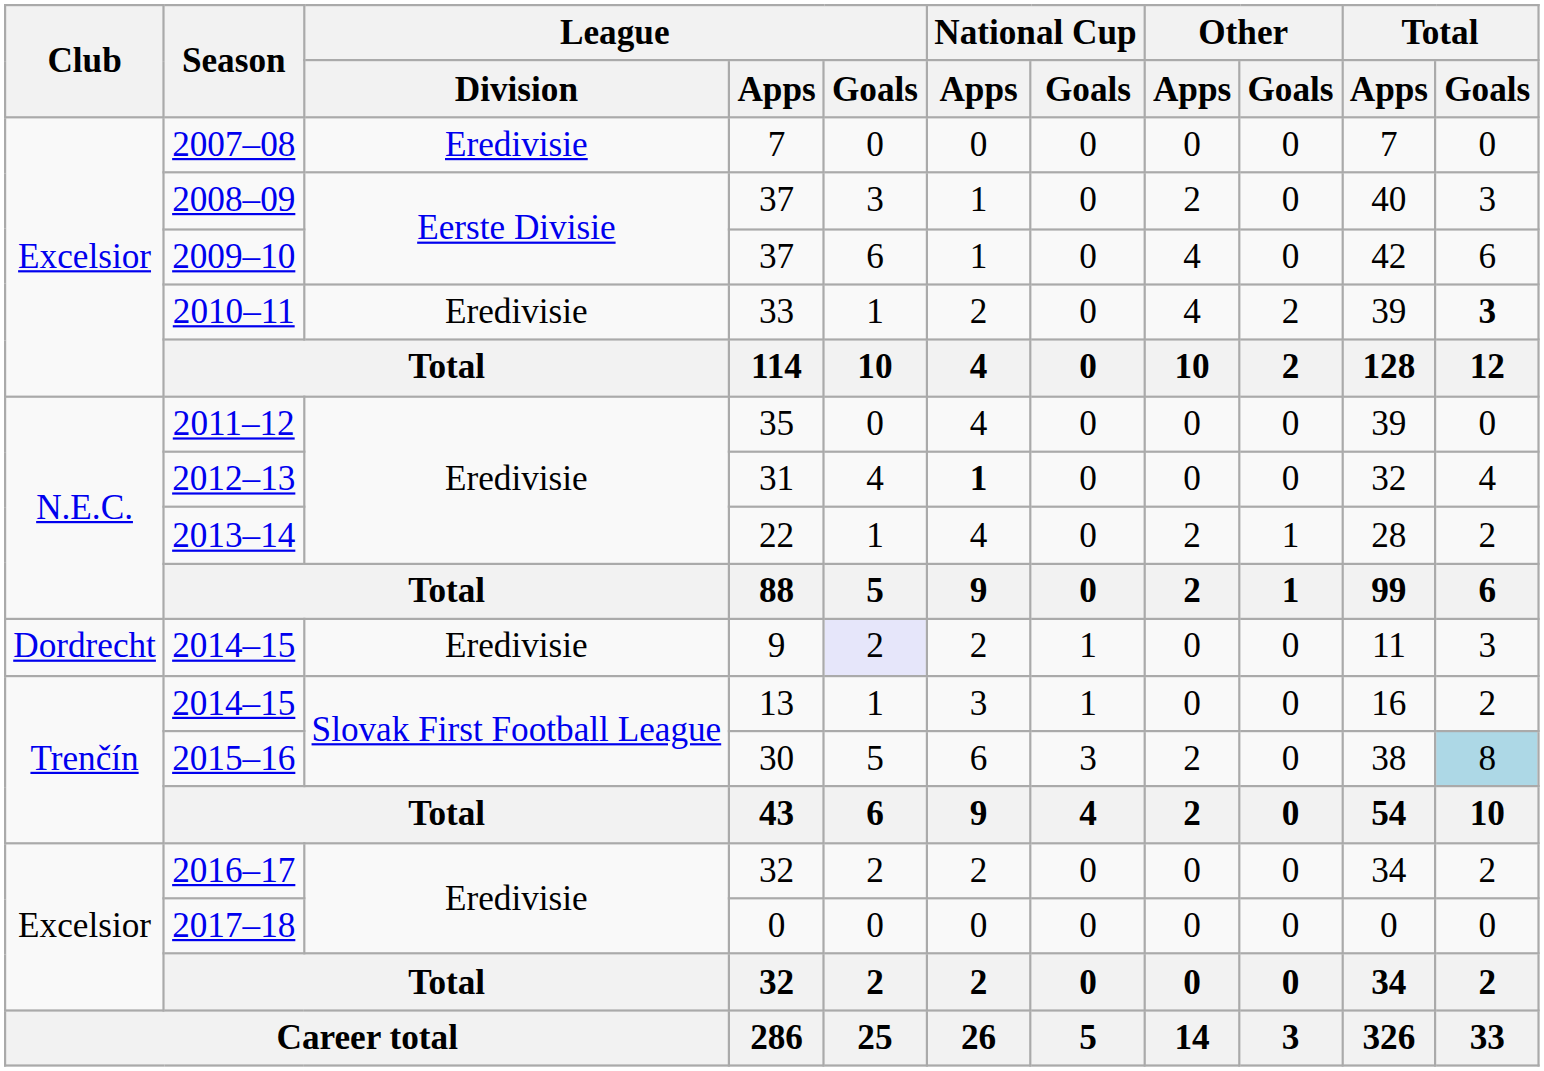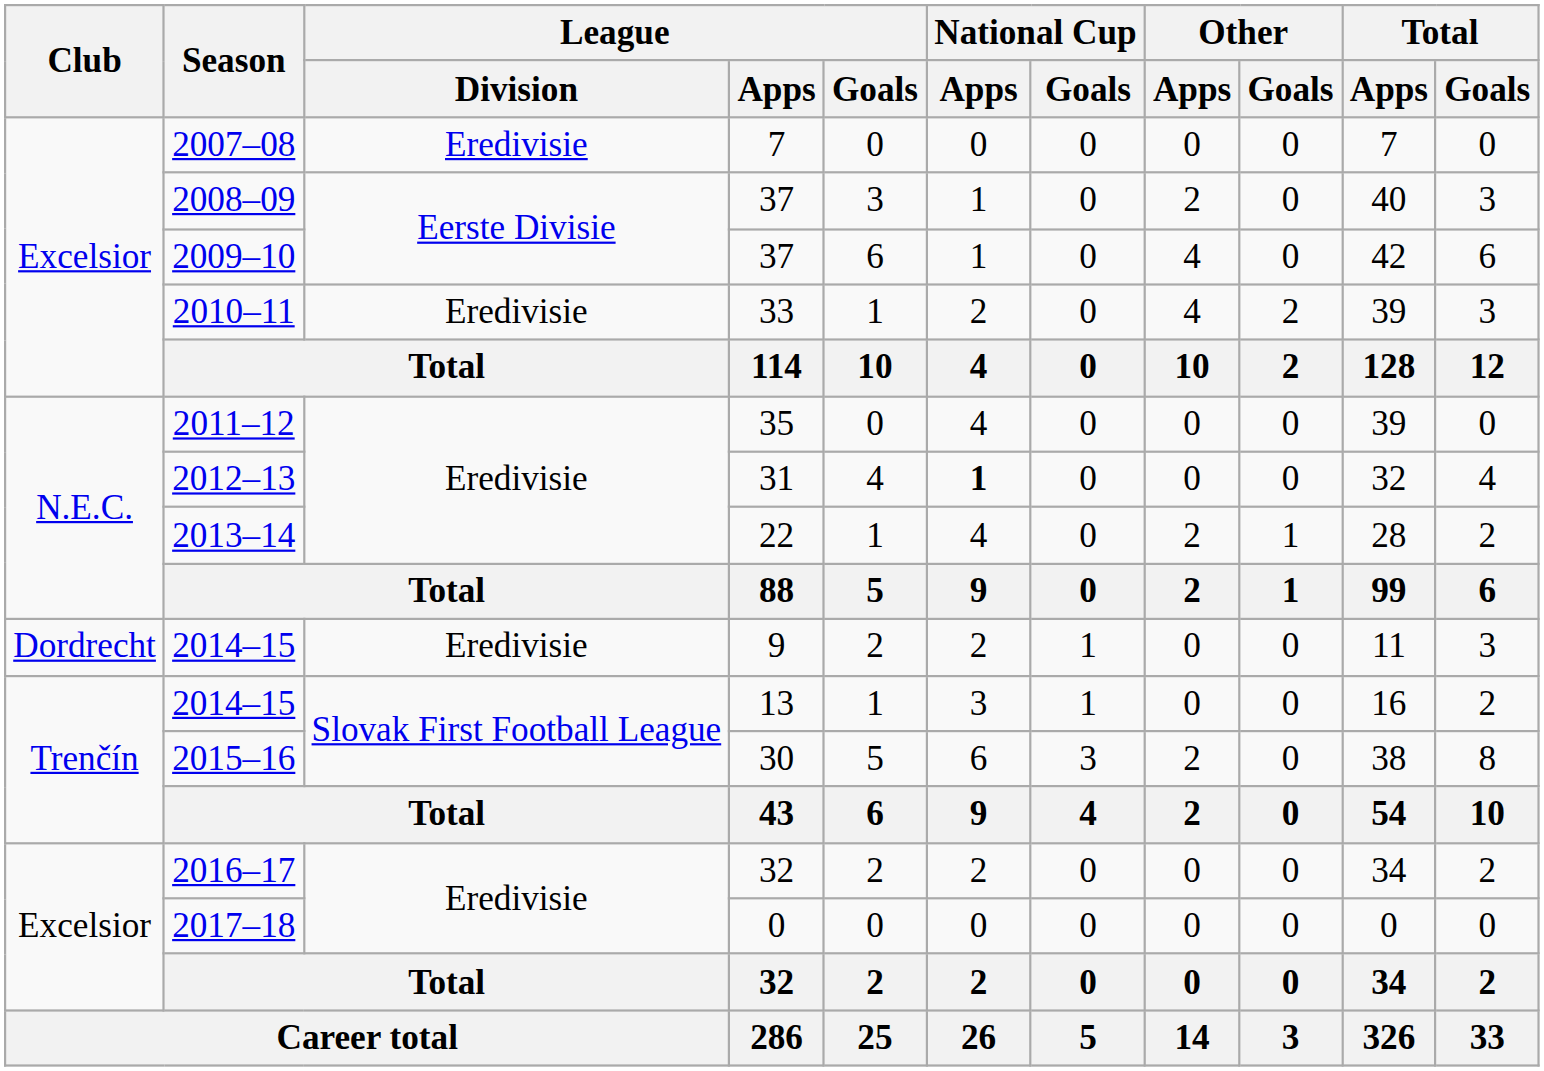(1487, 311) bold -> (1487, 311) normal
(875, 646) lavender background -> (875, 646) no background
(1487, 758) lightblue background -> (1487, 758) no background
